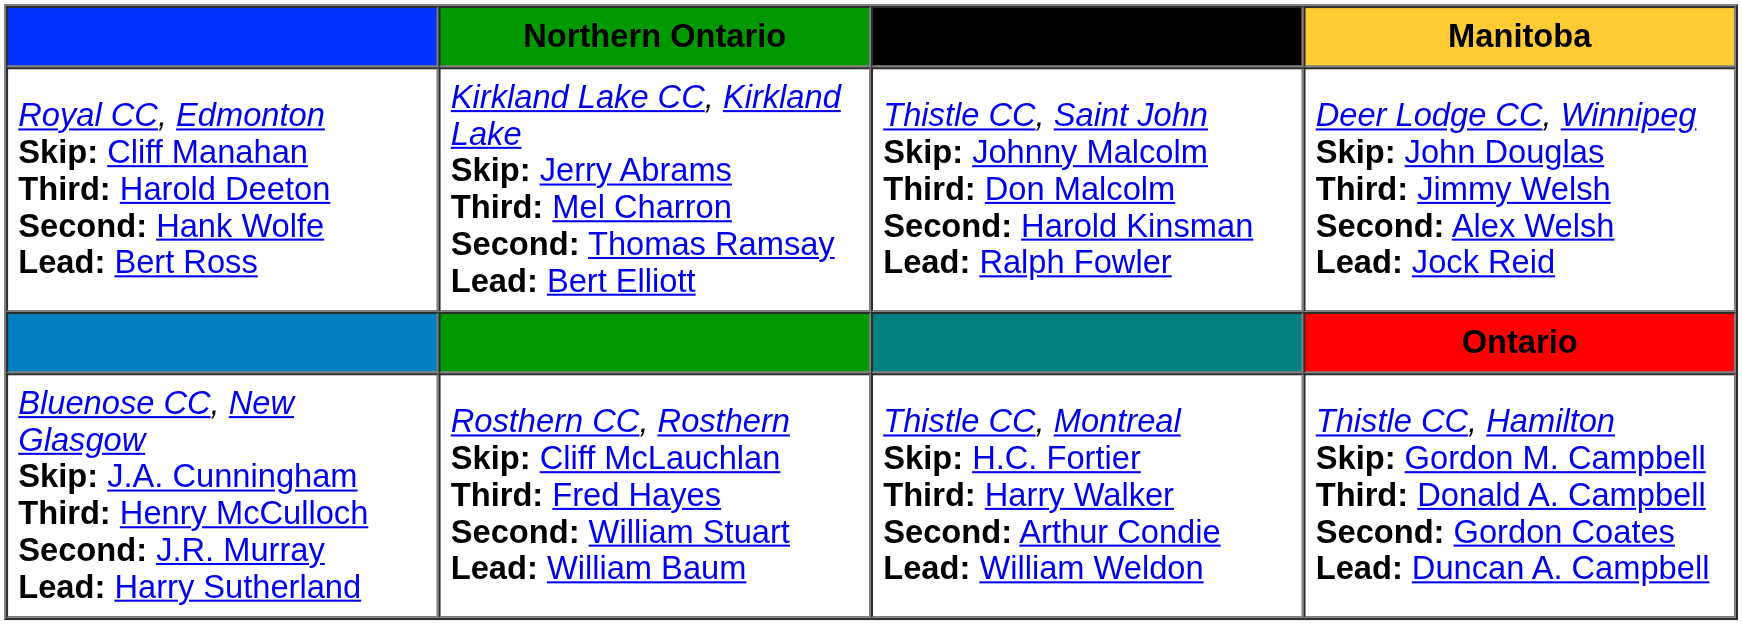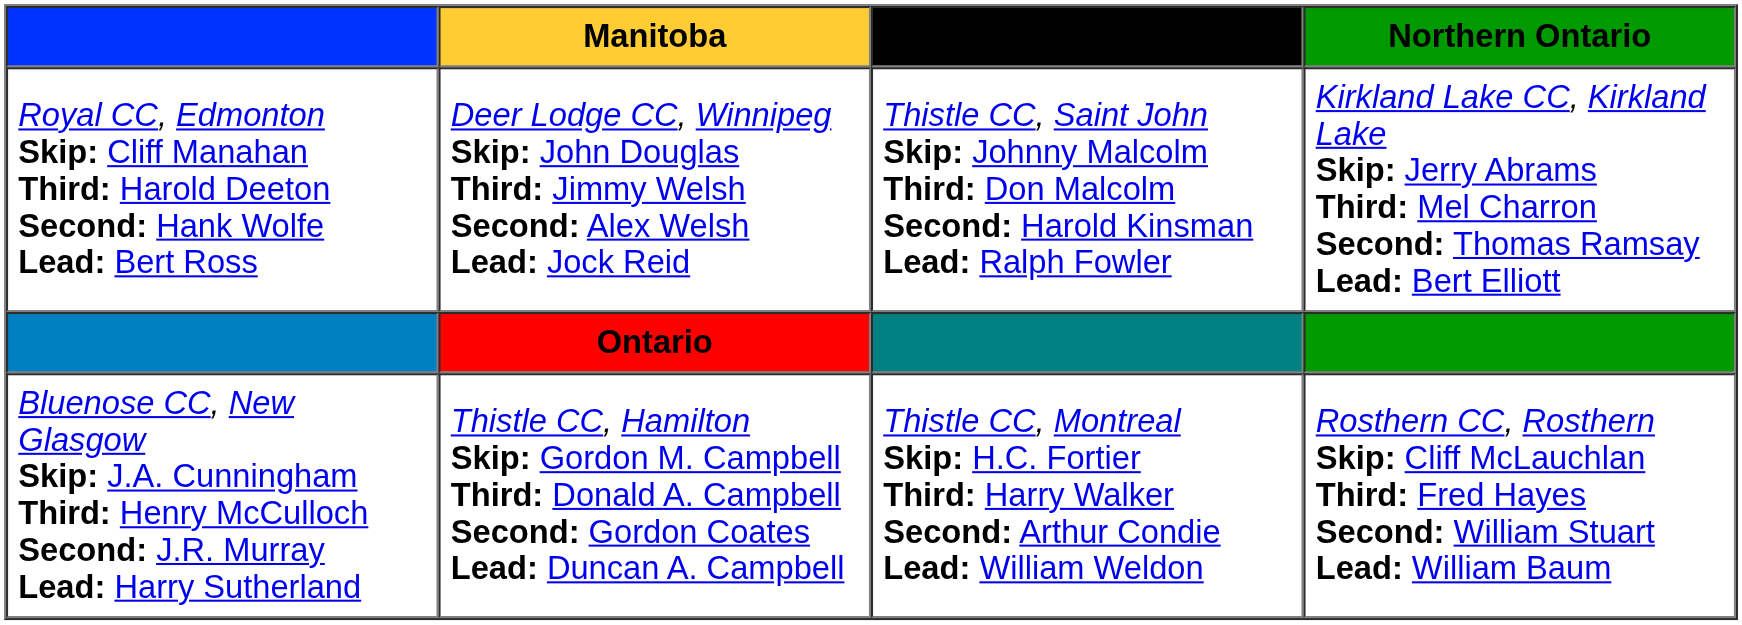columns swapped: (1520, 36) <-> (655, 36)
